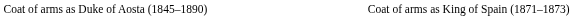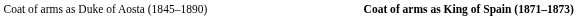(469, 9) normal -> (469, 9) bold
